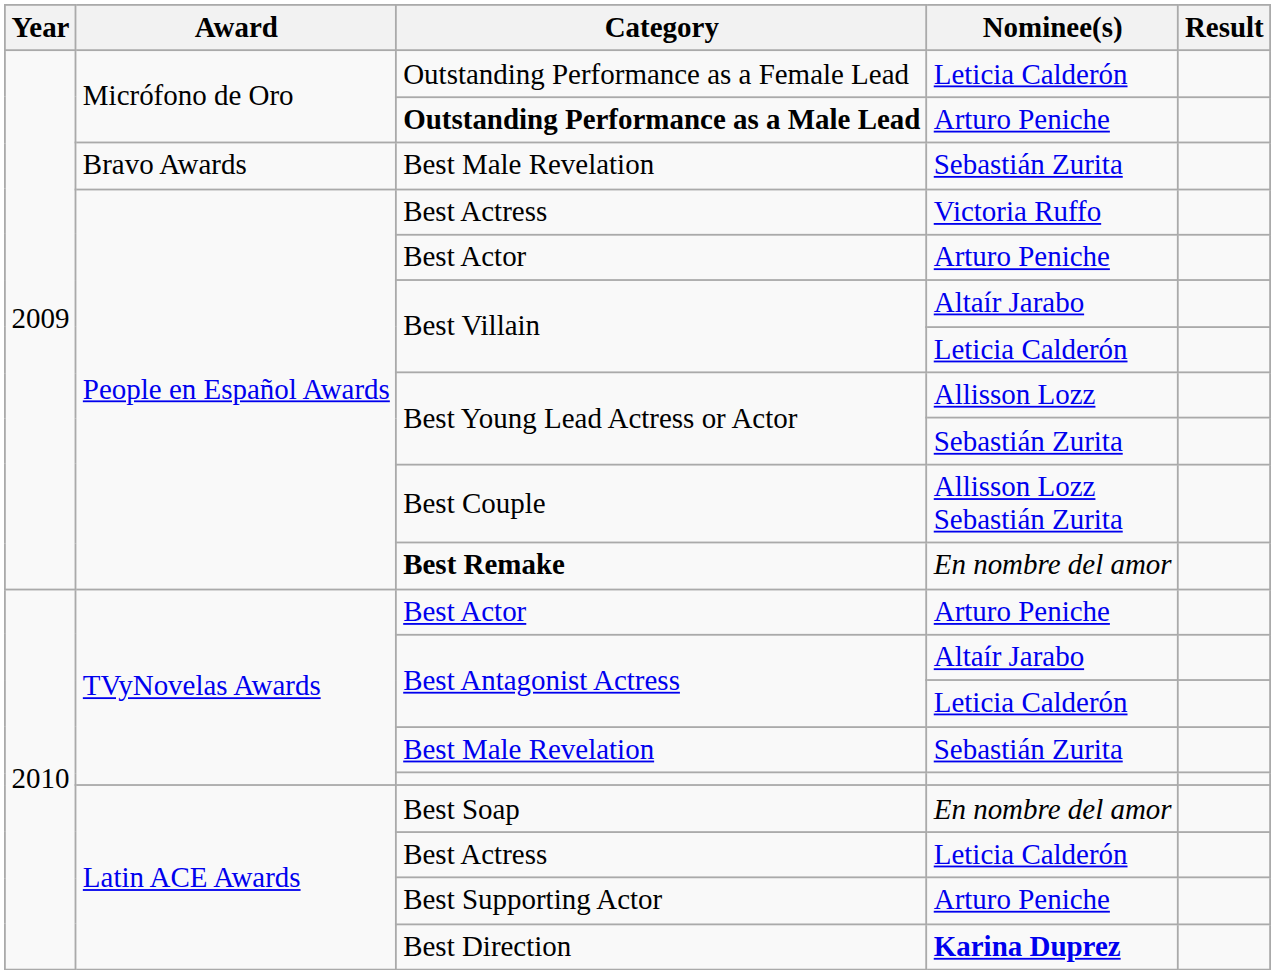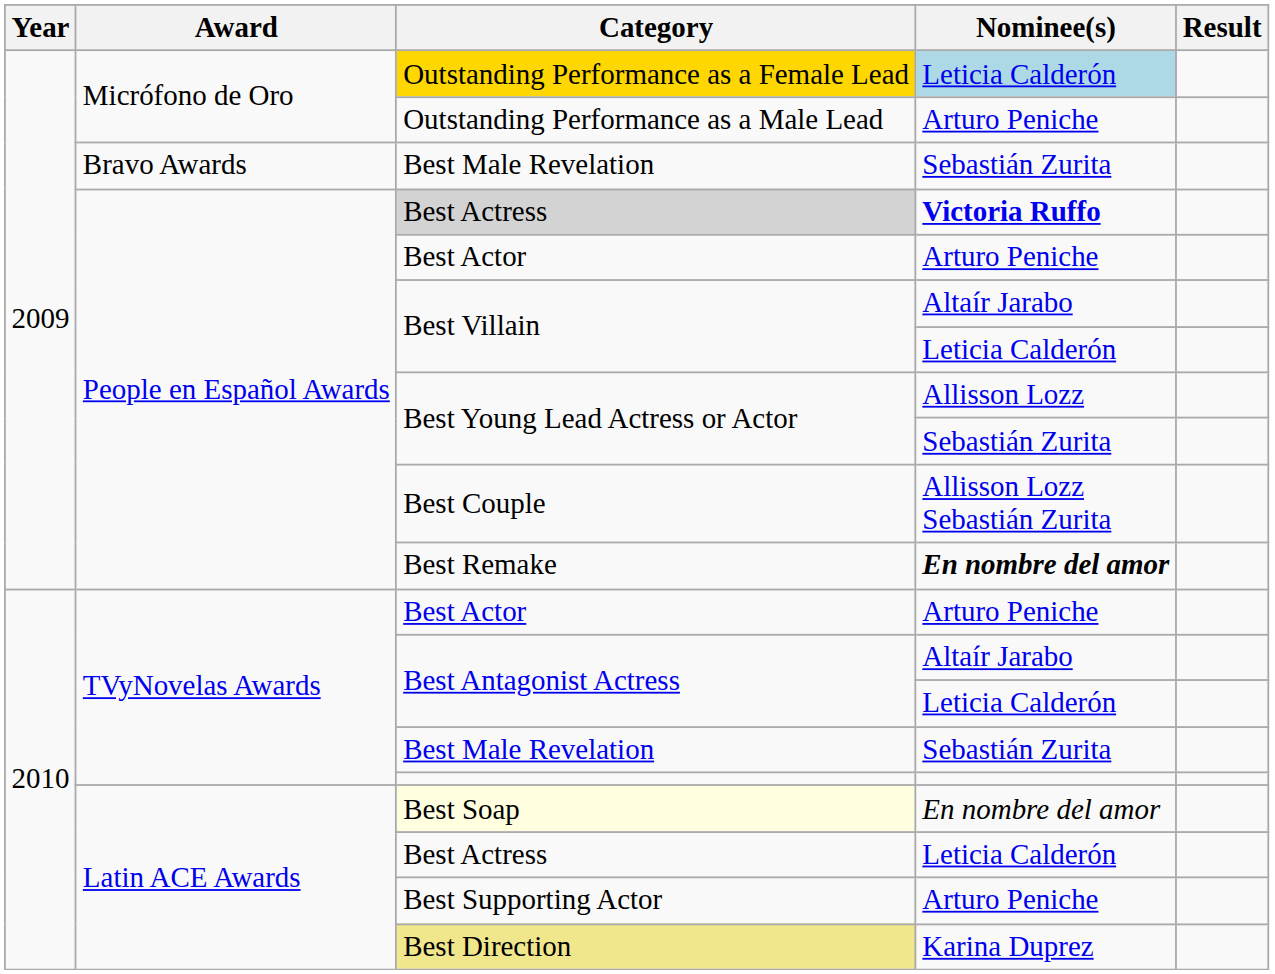(656, 73) no background -> (656, 73) gold background
(1031, 73) no background -> (1019, 73) lightblue background
(662, 119) bold -> (643, 119) normal
(475, 211) no background -> (475, 211) lightgrey background
(1017, 211) normal -> (1011, 211) bold
(484, 565) bold -> (480, 565) normal
(1053, 565) normal -> (1046, 565) bold
(462, 808) no background -> (462, 808) lightyellow background
(487, 946) no background -> (487, 946) khaki background
(1027, 946) bold -> (1008, 946) normal
